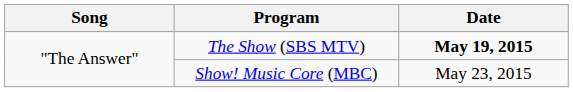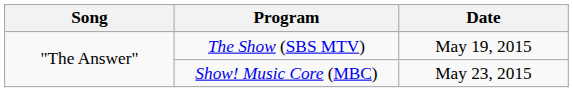(483, 45) bold -> (483, 45) normal
